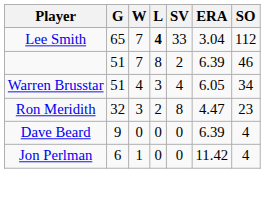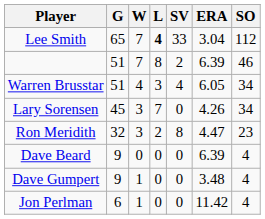+ row: (56, 109)
+ row: (56, 179)
